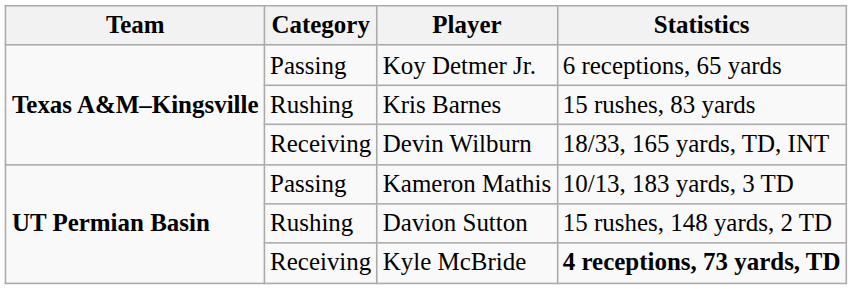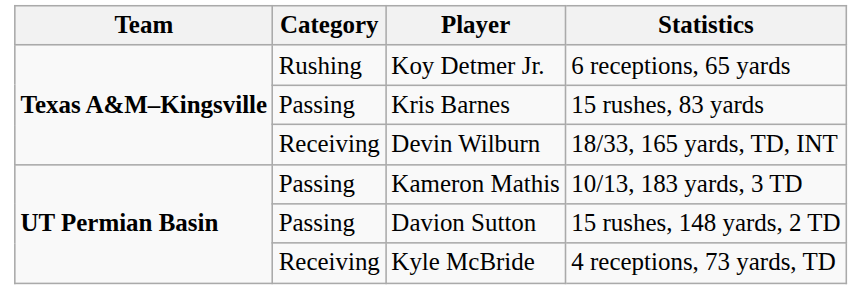(308, 64) Passing -> (320, 64) Rushing
(312, 104) Rushing -> (317, 104) Passing
(312, 223) Rushing -> (317, 223) Passing
(702, 262) bold -> (703, 262) normal
